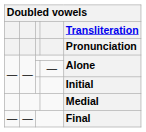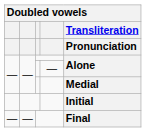(80, 85) Initial -> (82, 85) Medial
(82, 102) Medial -> (80, 102) Initial
